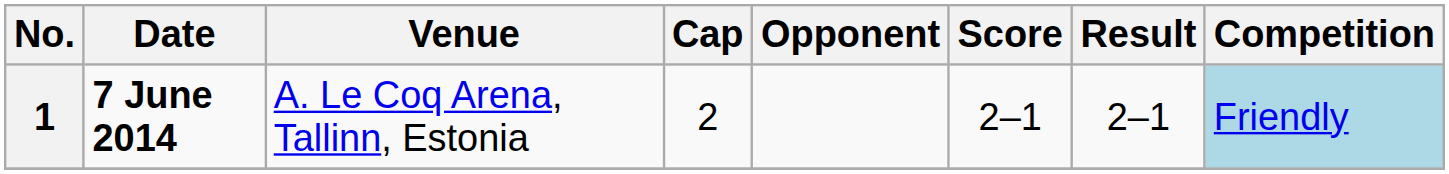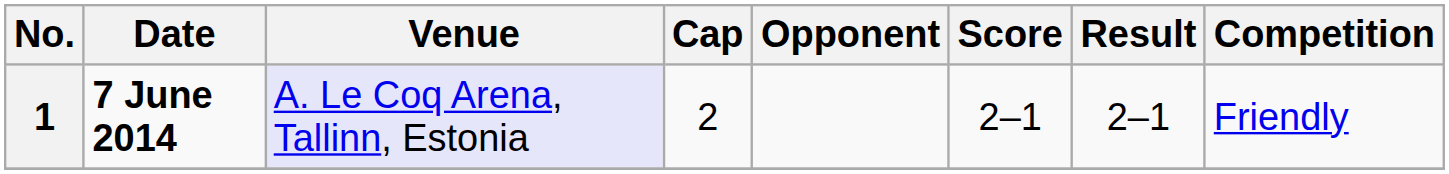(418, 116) no background -> (418, 116) lavender background
(1281, 116) lightblue background -> (1281, 116) no background
